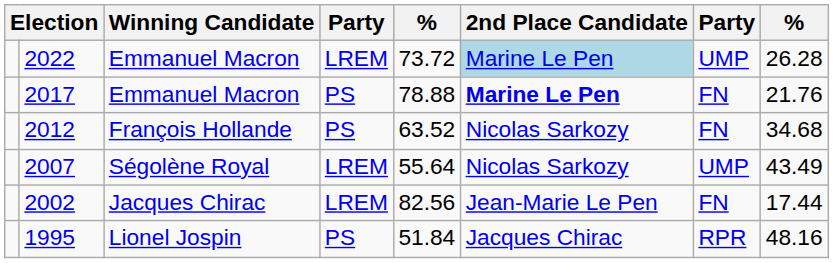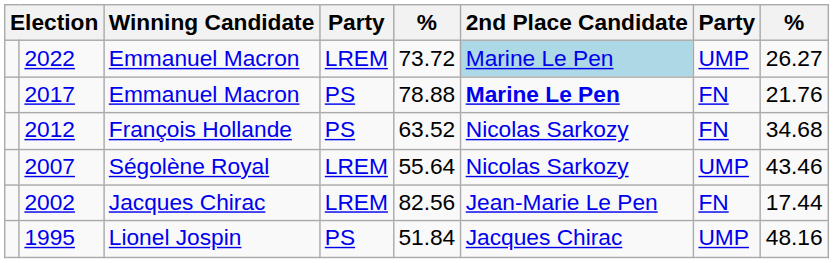(794, 58) 26.28 -> (794, 58) 26.27
(794, 166) 43.49 -> (794, 166) 43.46
(722, 238) RPR -> (724, 238) UMP
